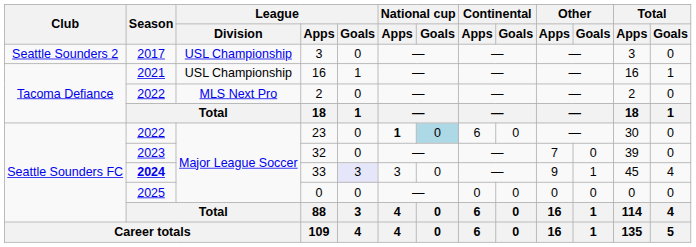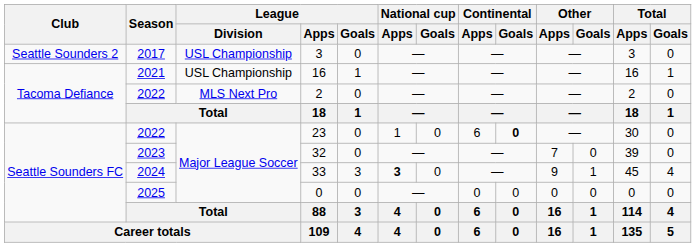(397, 133) bold -> (397, 133) normal
(437, 133) lightblue background -> (437, 133) no background
(516, 133) normal -> (516, 133) bold
(151, 172) bold -> (151, 172) normal
(358, 172) lavender background -> (358, 172) no background
(397, 172) normal -> (397, 172) bold
